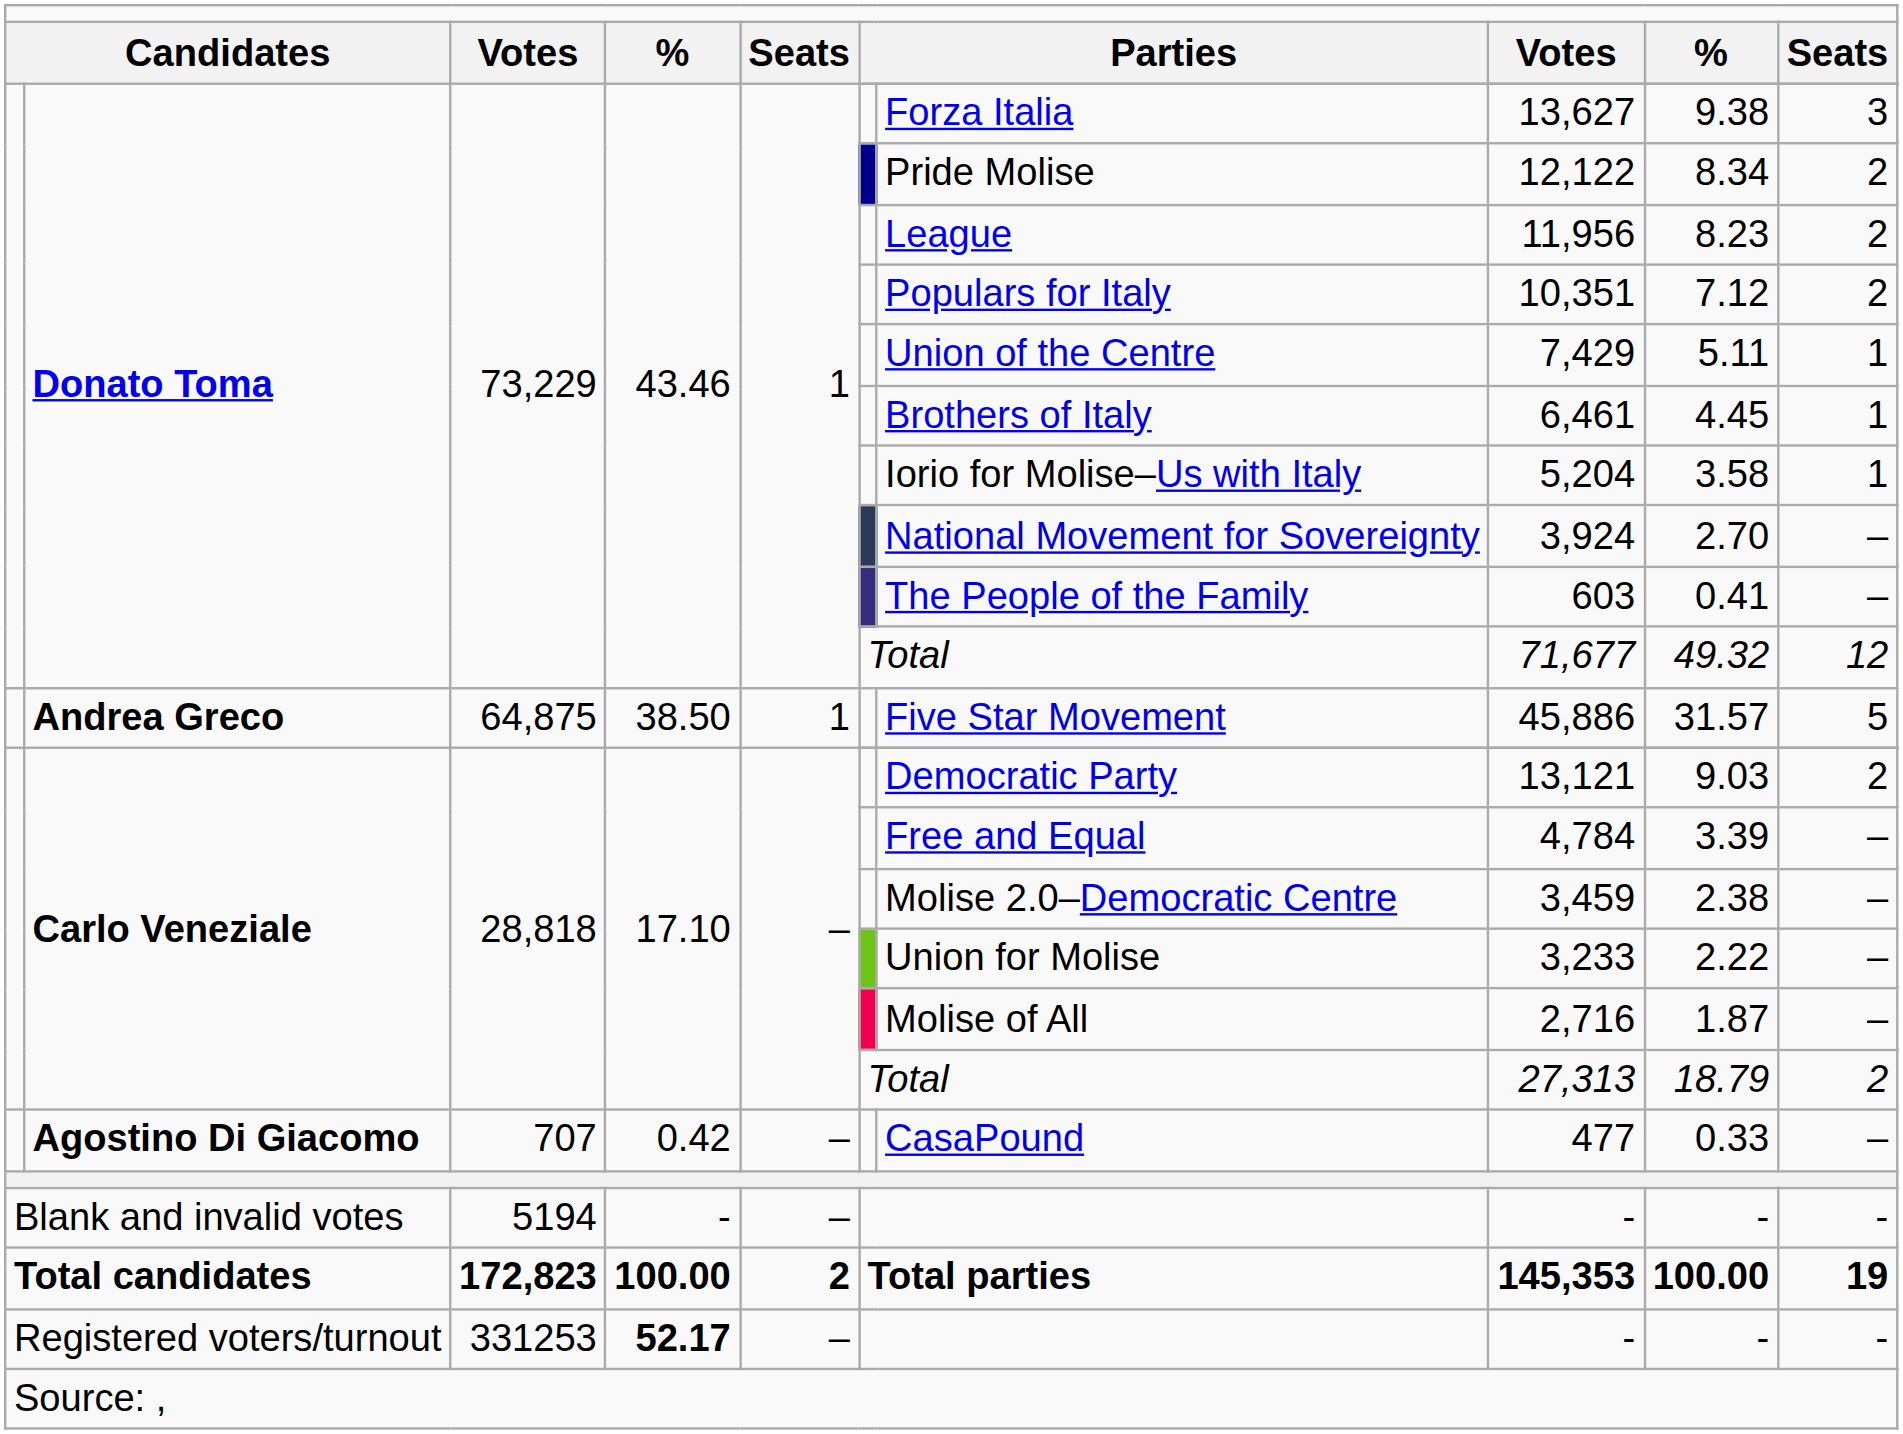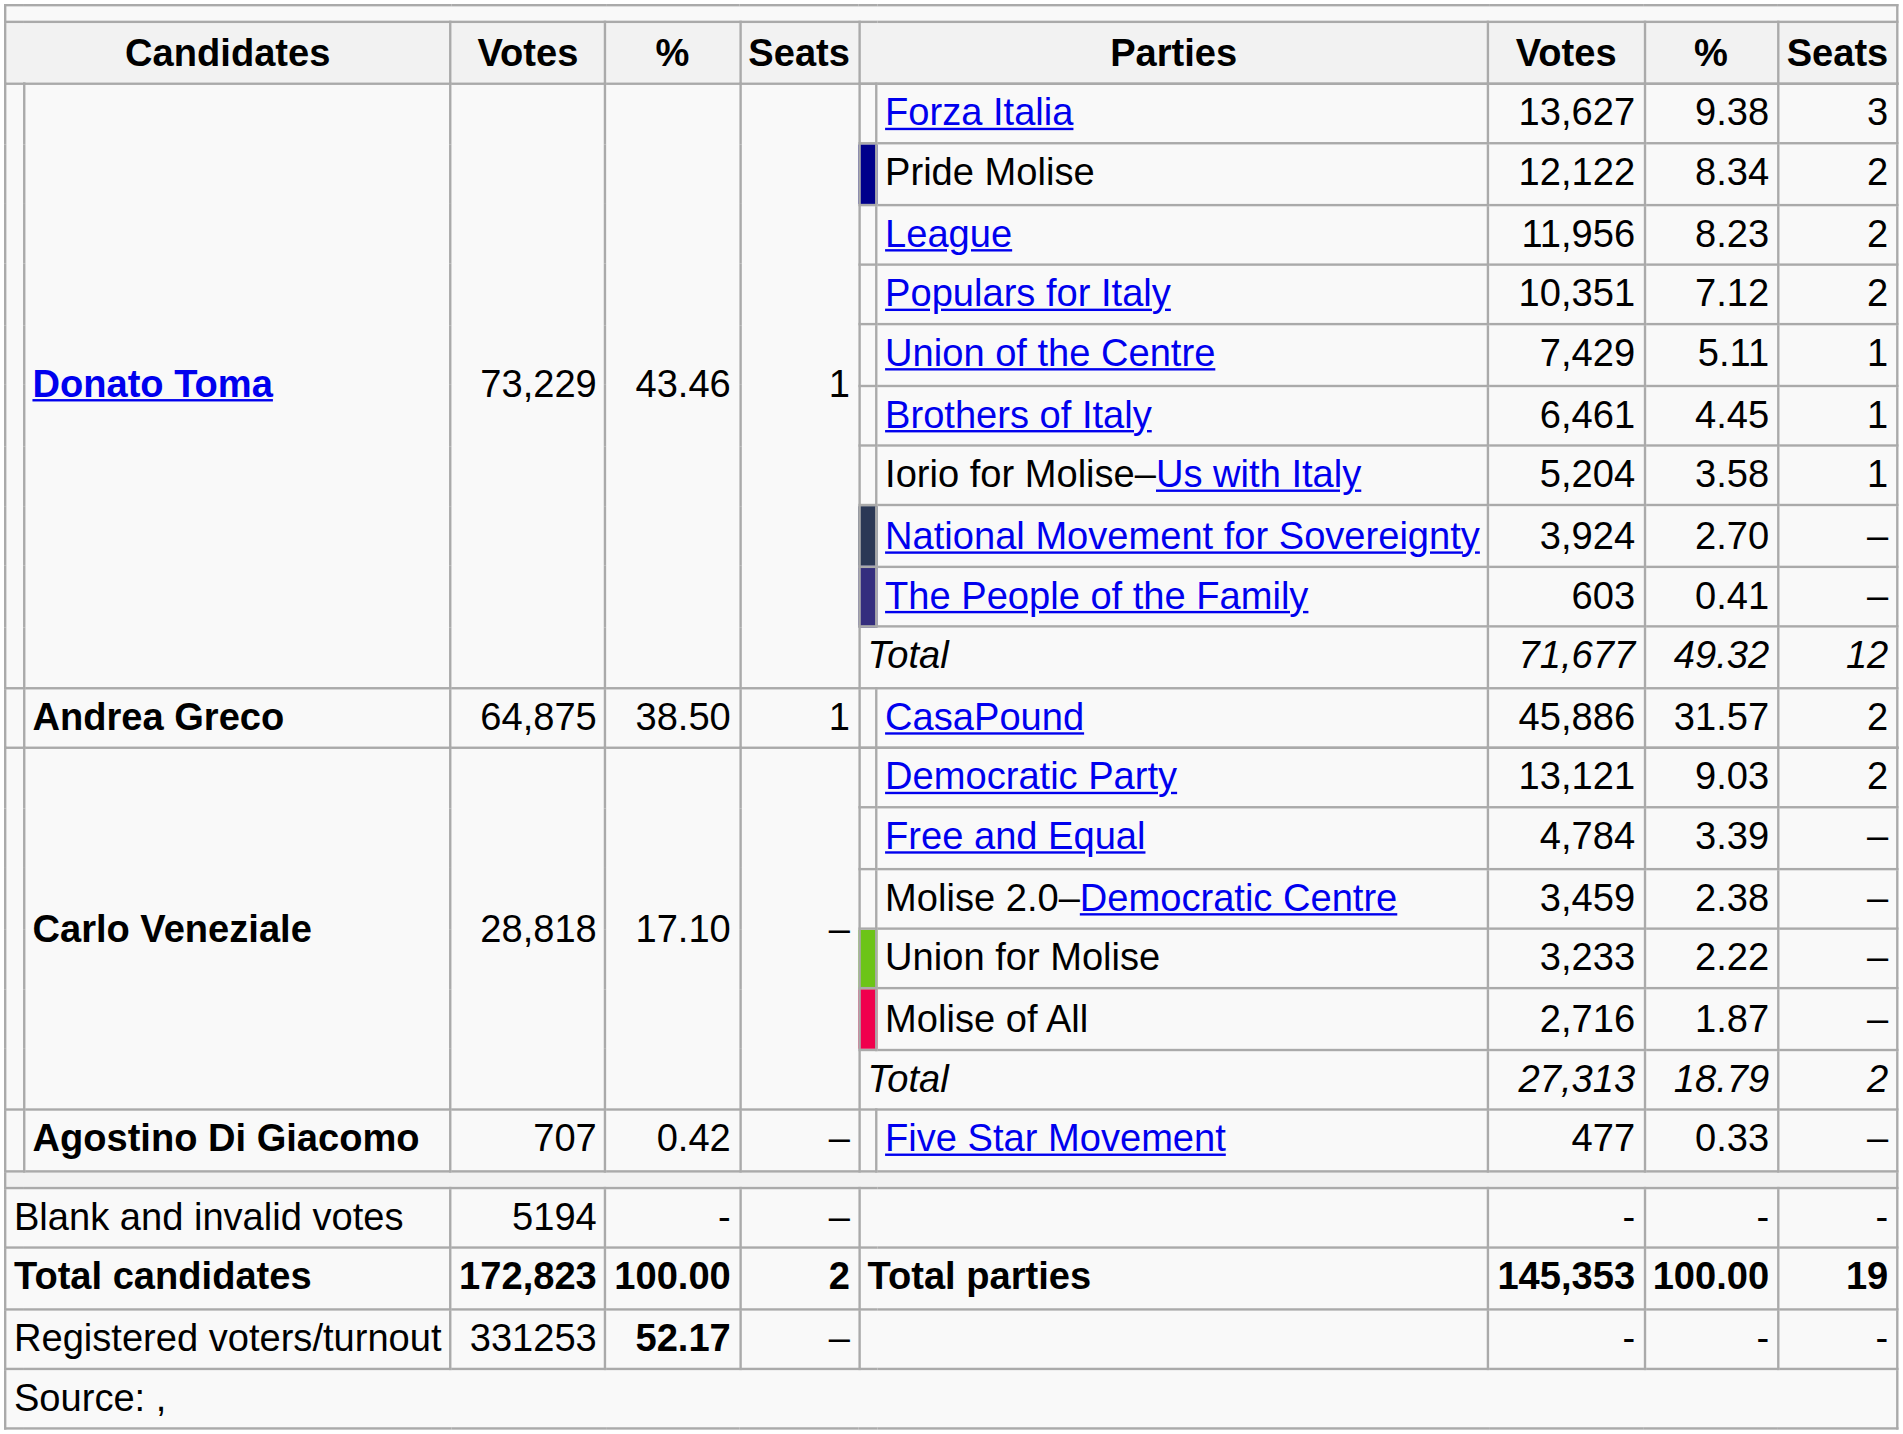(1055, 716) Five Star Movement -> (985, 716) CasaPound
(1878, 716) 5 -> (1878, 716) 2
(985, 1139) CasaPound -> (1055, 1139) Five Star Movement
